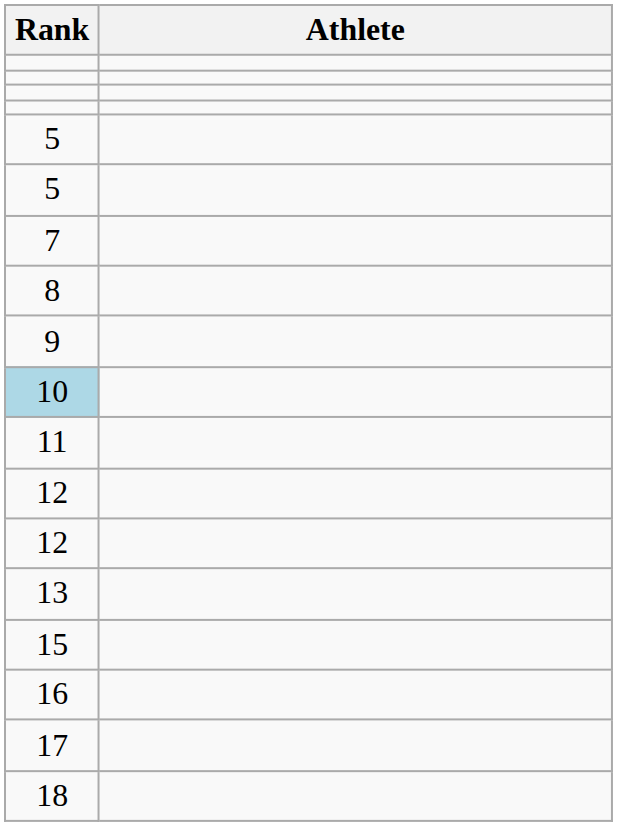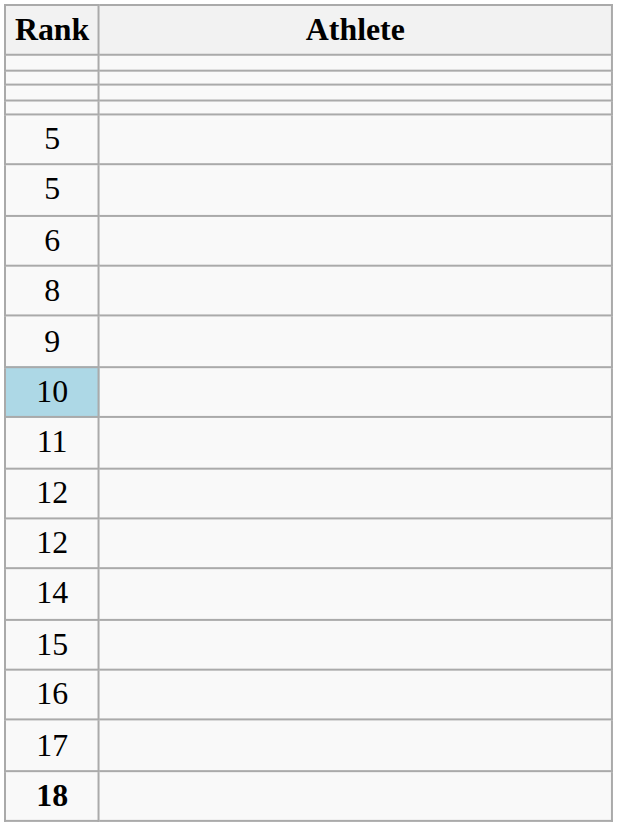(52, 239) 7 -> (52, 239) 6
(52, 593) 13 -> (52, 593) 14
(52, 795) normal -> (52, 795) bold
